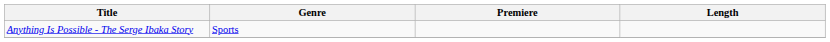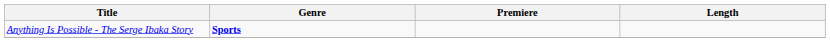(225, 29) normal -> (226, 29) bold
